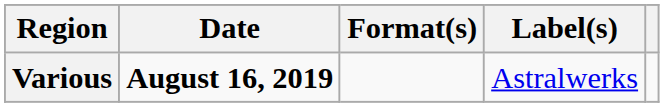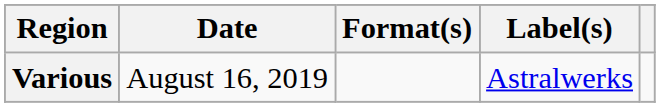(230, 76) bold -> (227, 76) normal
